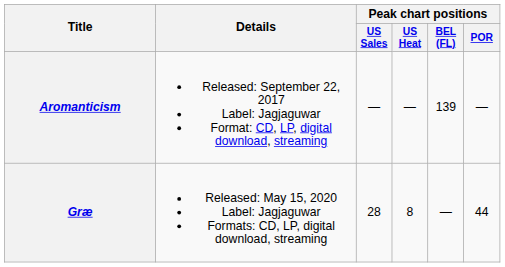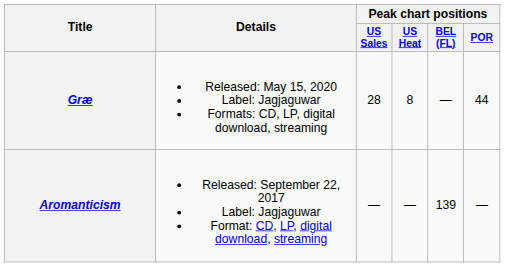rows swapped: (80, 107) <-> (80, 212)
